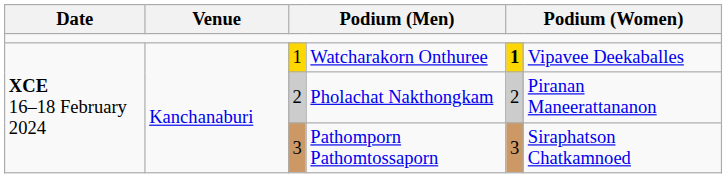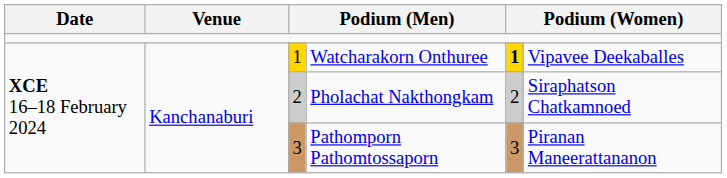(592, 97) Piranan Maneerattananon -> (579, 97) Siraphatson Chatkamnoed
(579, 147) Siraphatson Chatkamnoed -> (592, 147) Piranan Maneerattananon
